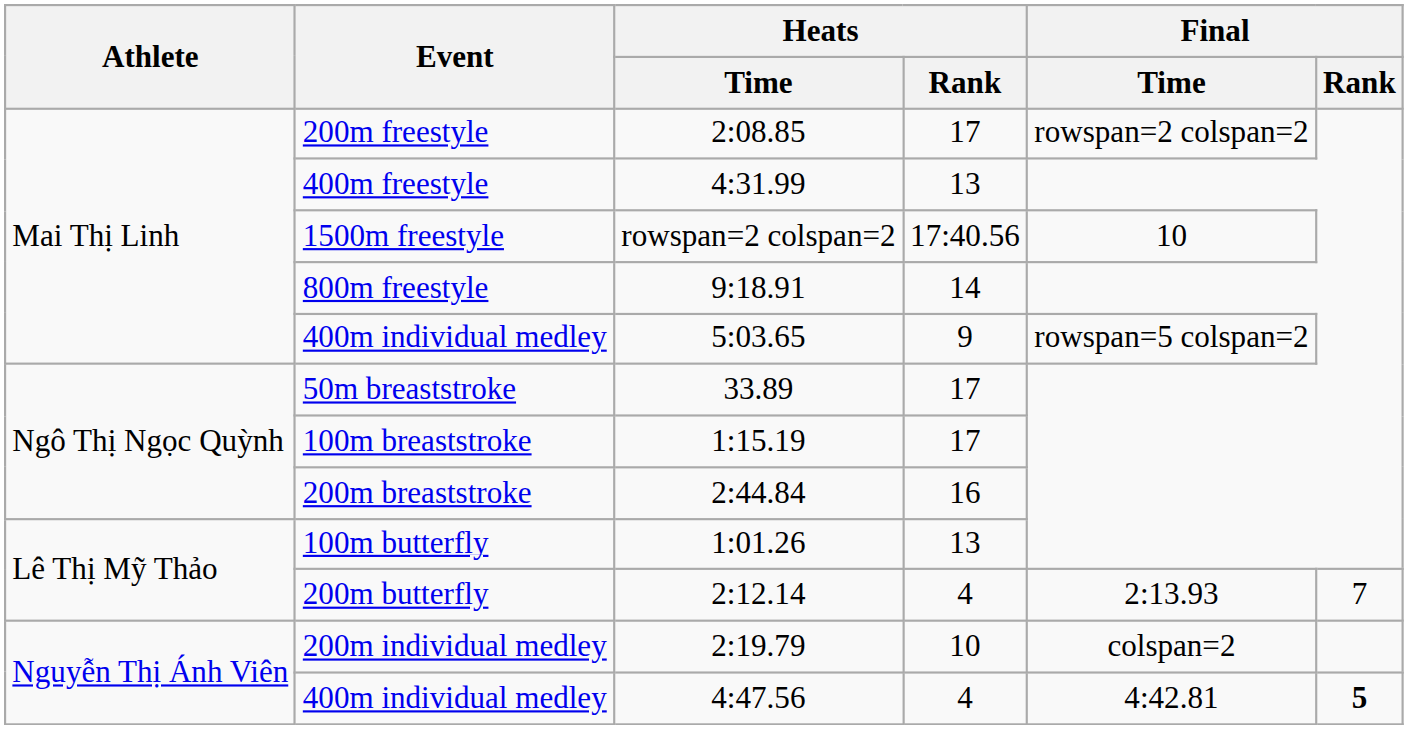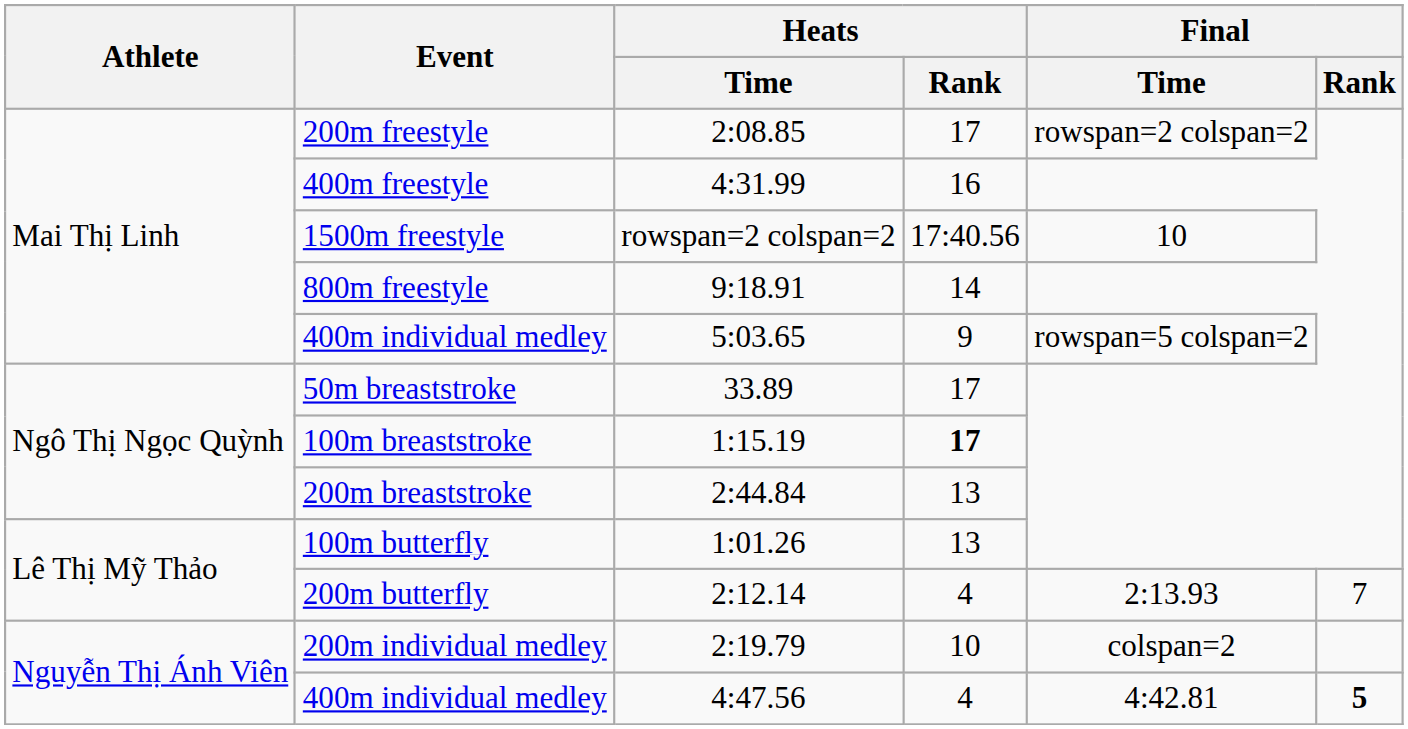(965, 184) 13 -> (965, 184) 16
(965, 440) normal -> (965, 440) bold
(965, 492) 16 -> (965, 492) 13
